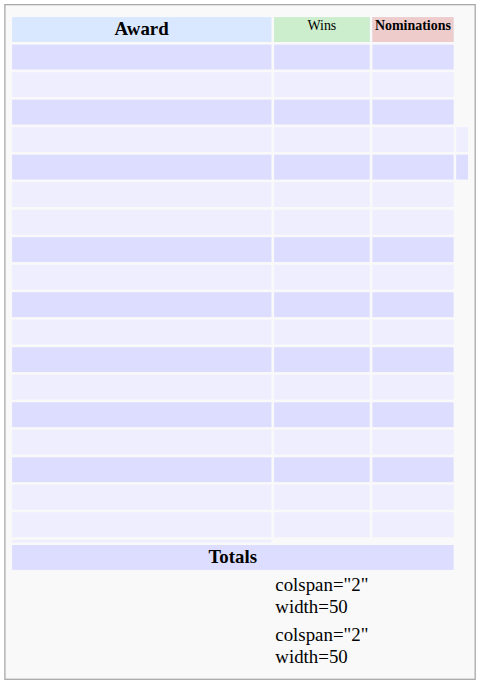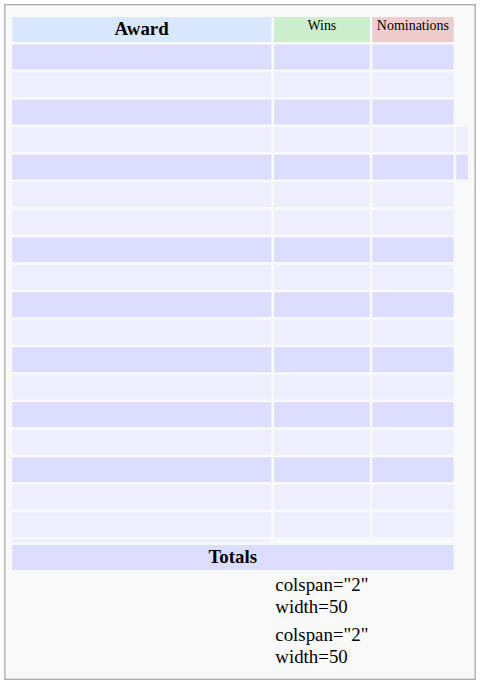(413, 25) bold -> (413, 25) normal
